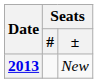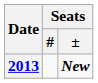(75, 66) normal -> (75, 66) bold
